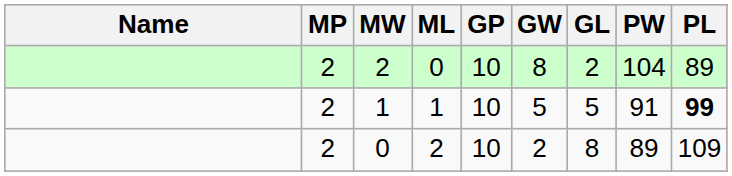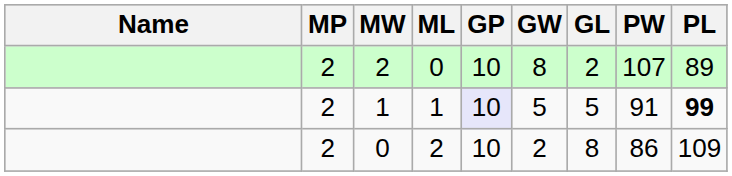(644, 66) 104 -> (644, 66) 107
(486, 107) no background -> (486, 107) lavender background
(644, 149) 89 -> (644, 149) 86
